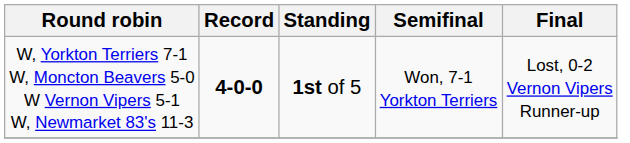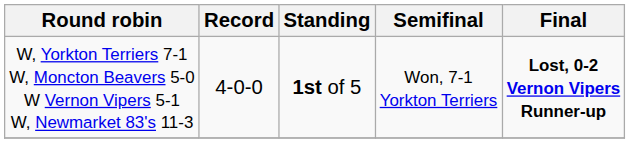(239, 87) bold -> (239, 87) normal
(560, 88) normal -> (563, 87) bold
